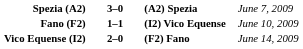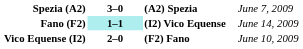(115, 23) no background -> (115, 23) paleturquoise background
(268, 23) June 10, 2009 -> (268, 23) June 14, 2009
(268, 38) June 14, 2009 -> (268, 38) June 10, 2009
